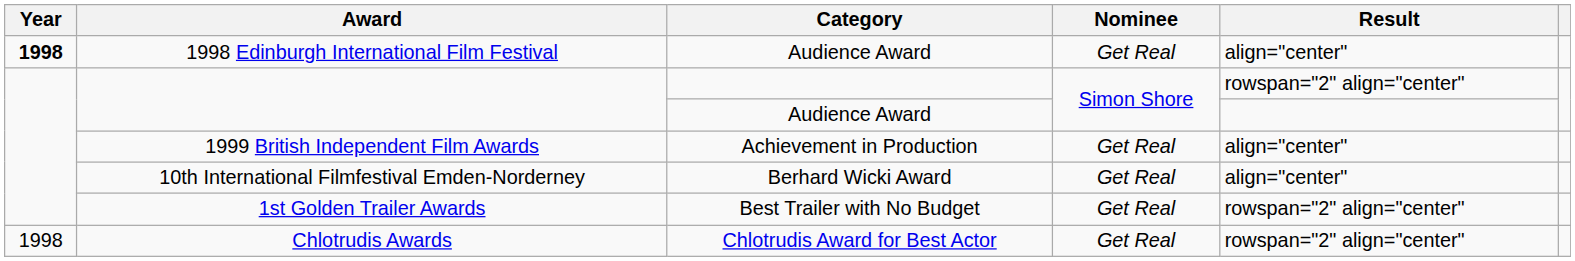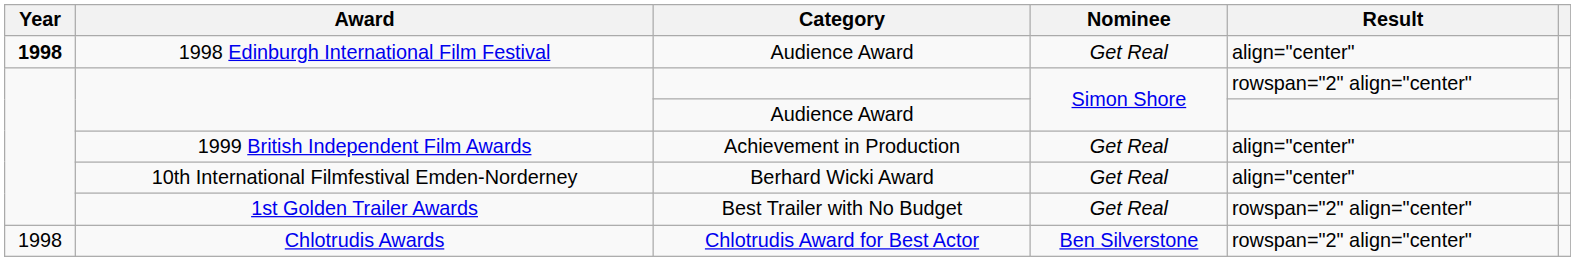(1136, 240) Get Real -> (1129, 240) Ben Silverstone
